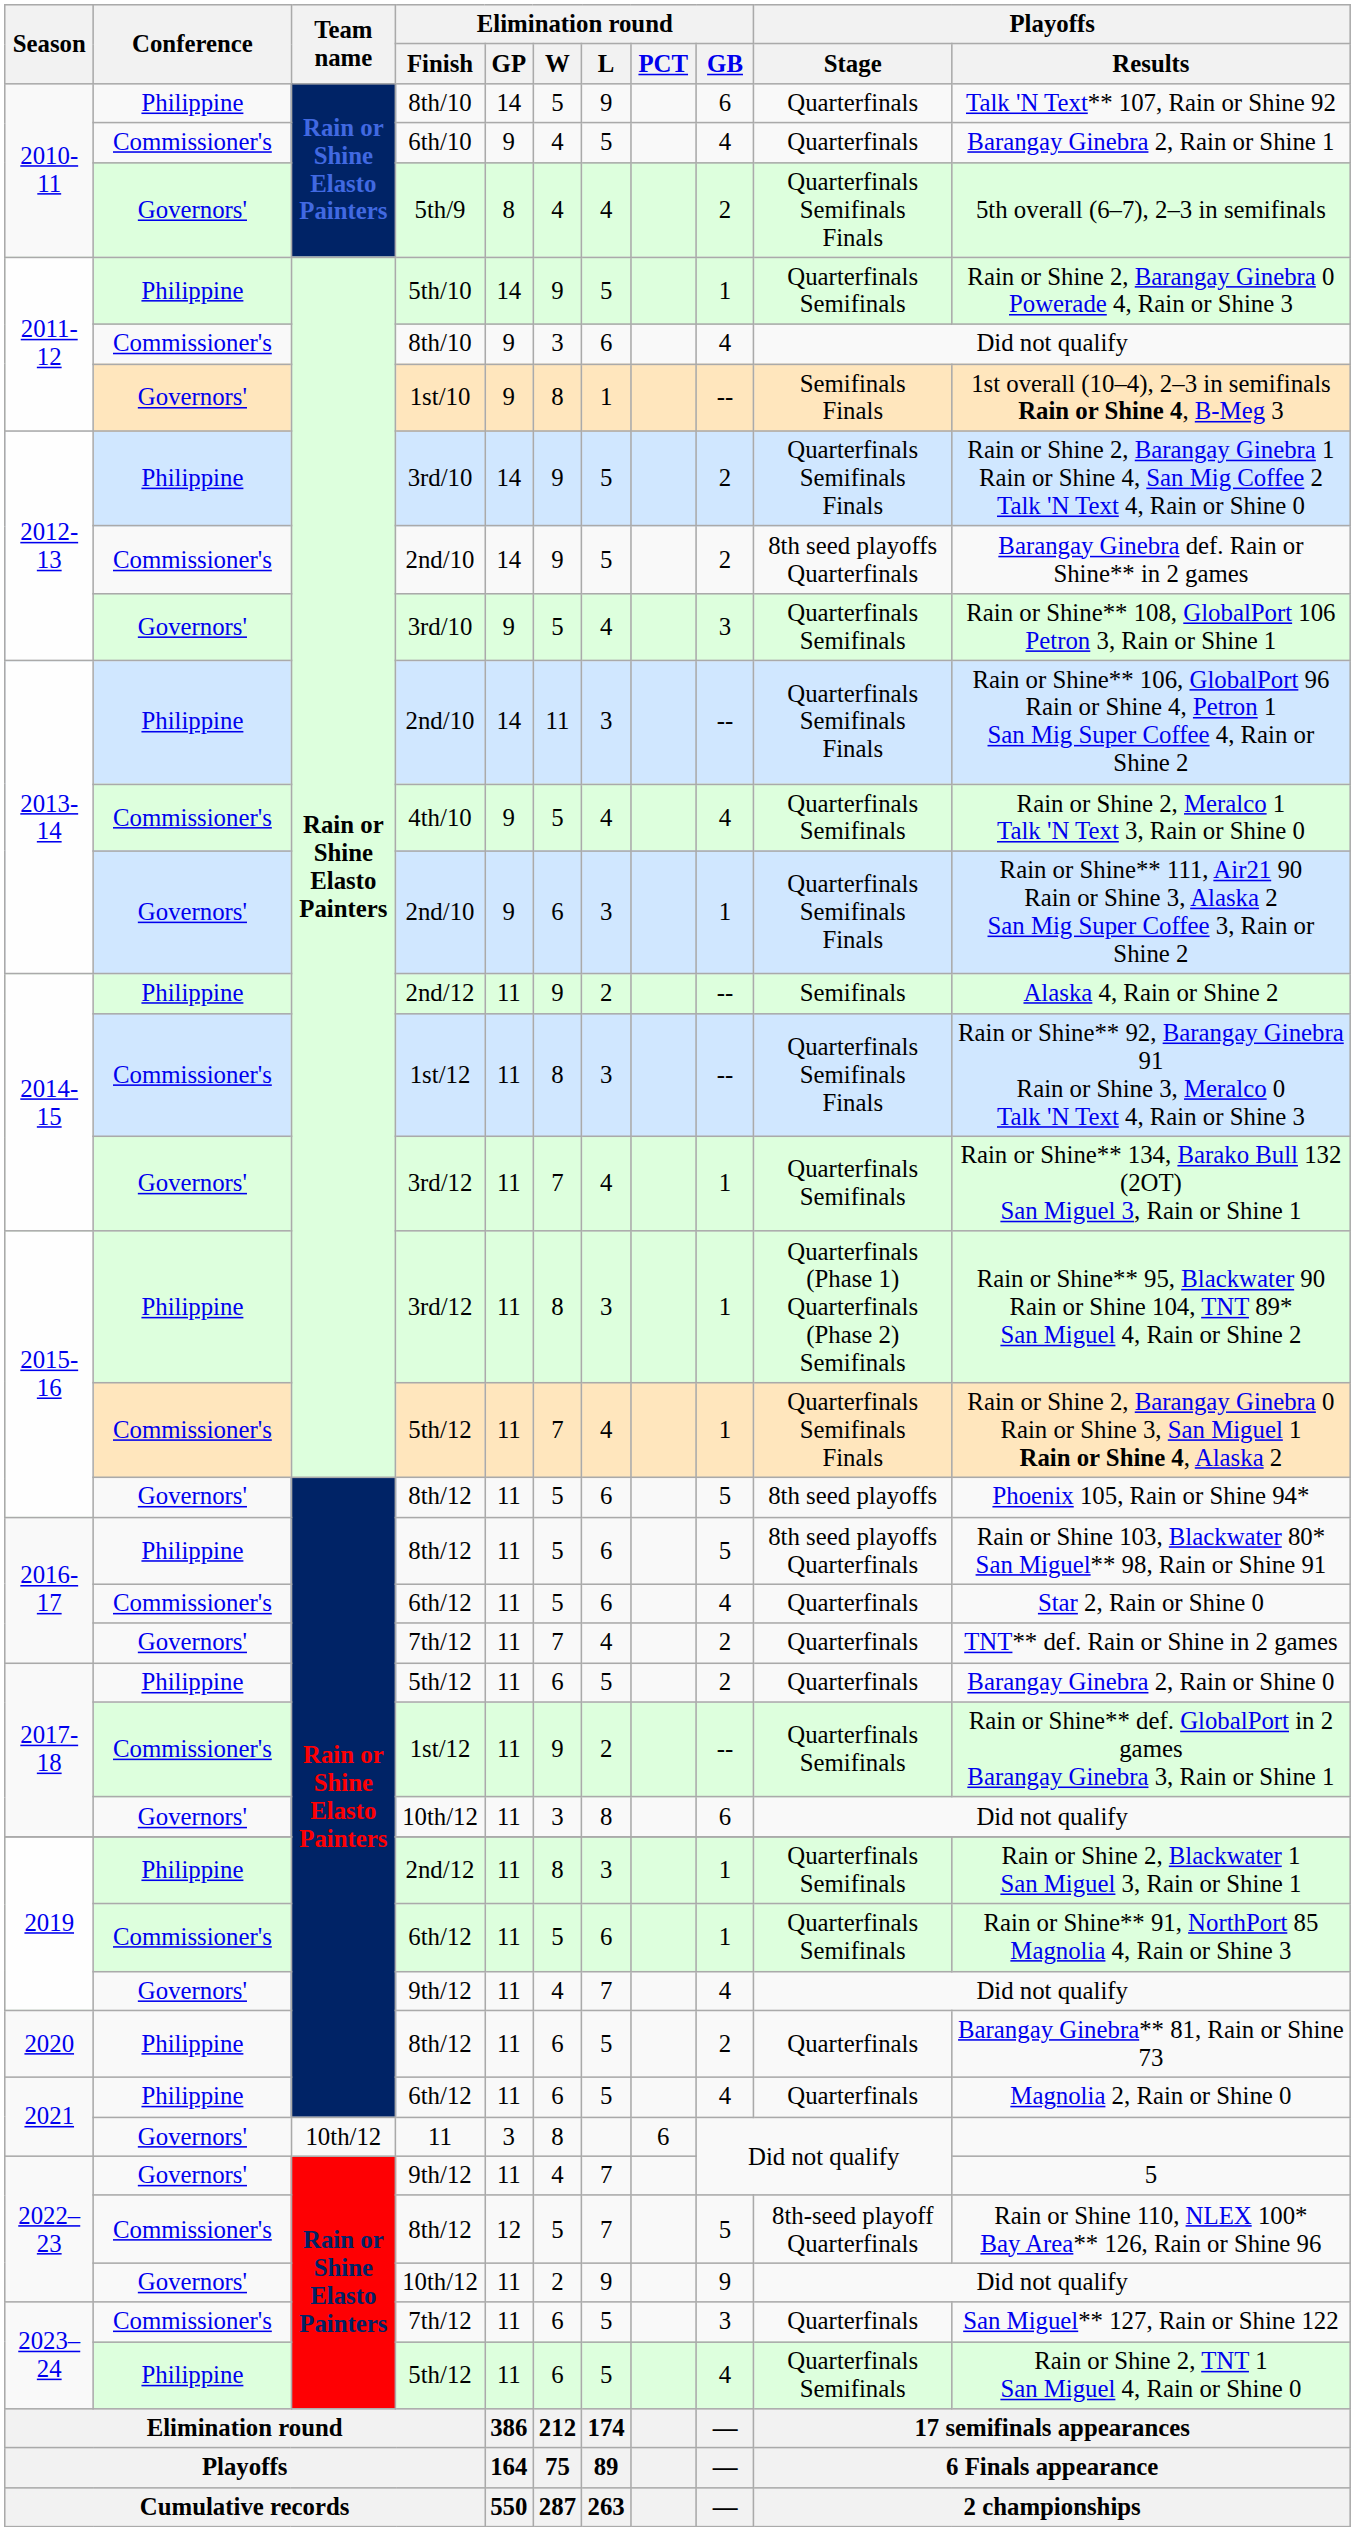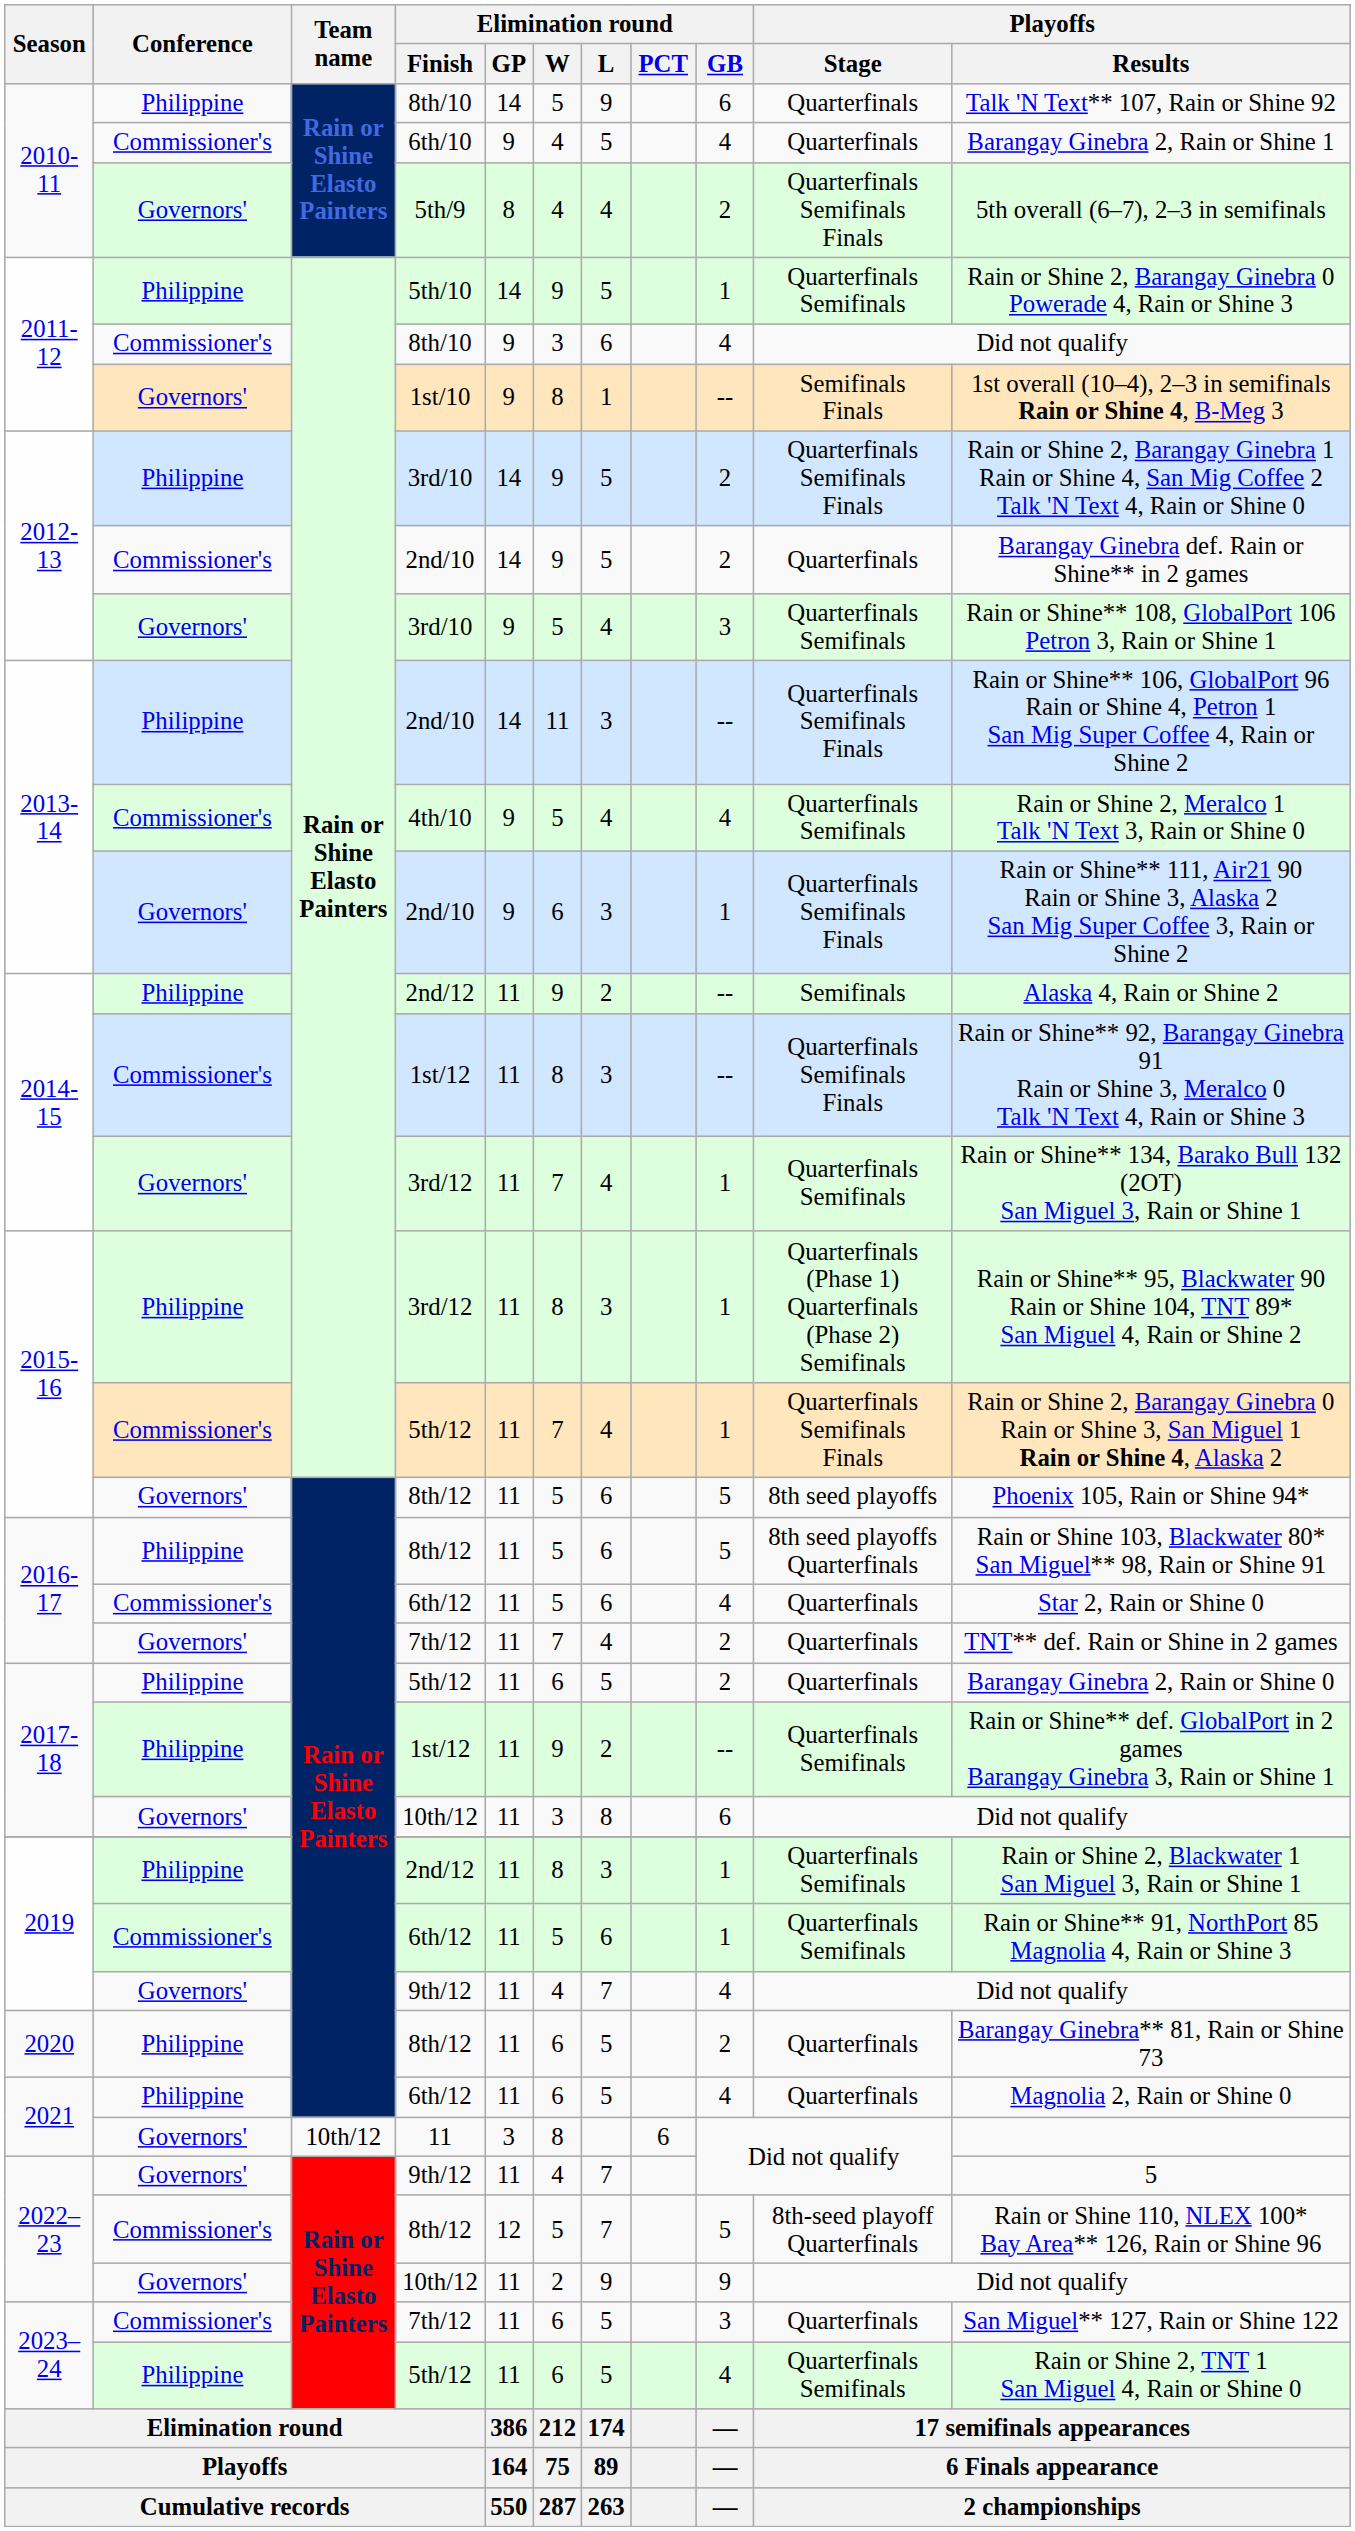(853, 559) 8th seed playoffs Quarterfinals -> (853, 559) Quarterfinals
(192, 1749) Commissioner's -> (192, 1749) Philippine
